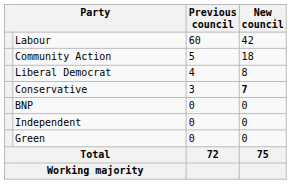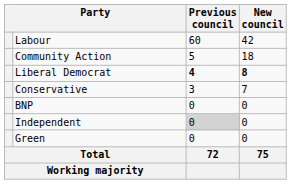(192, 73) normal -> (192, 73) bold
(245, 73) normal -> (245, 73) bold
(245, 89) bold -> (245, 89) normal
(192, 122) no background -> (192, 122) lightgrey background
